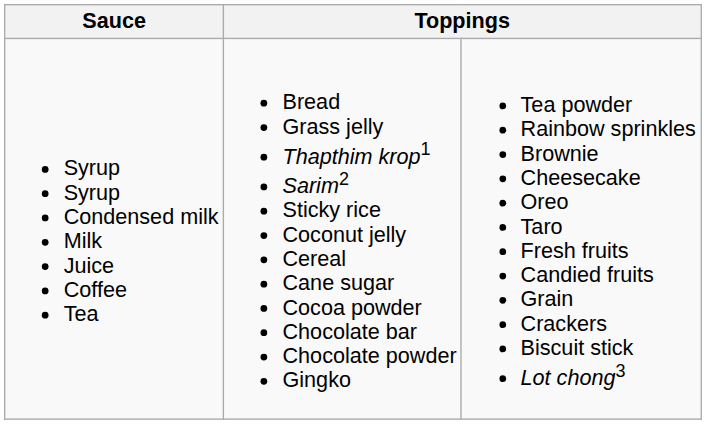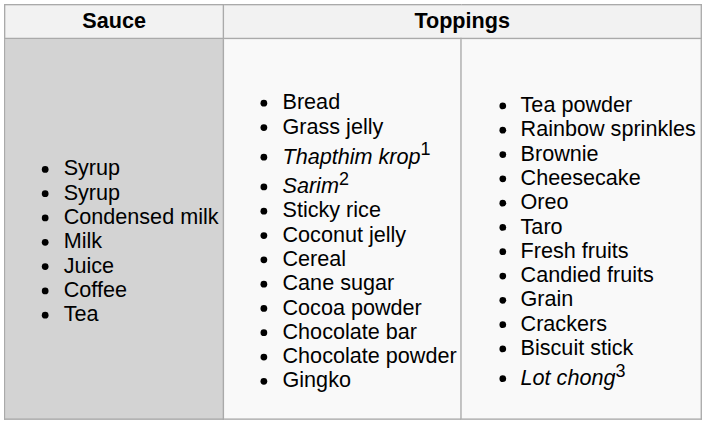(114, 241) no background -> (114, 241) lightgrey background
